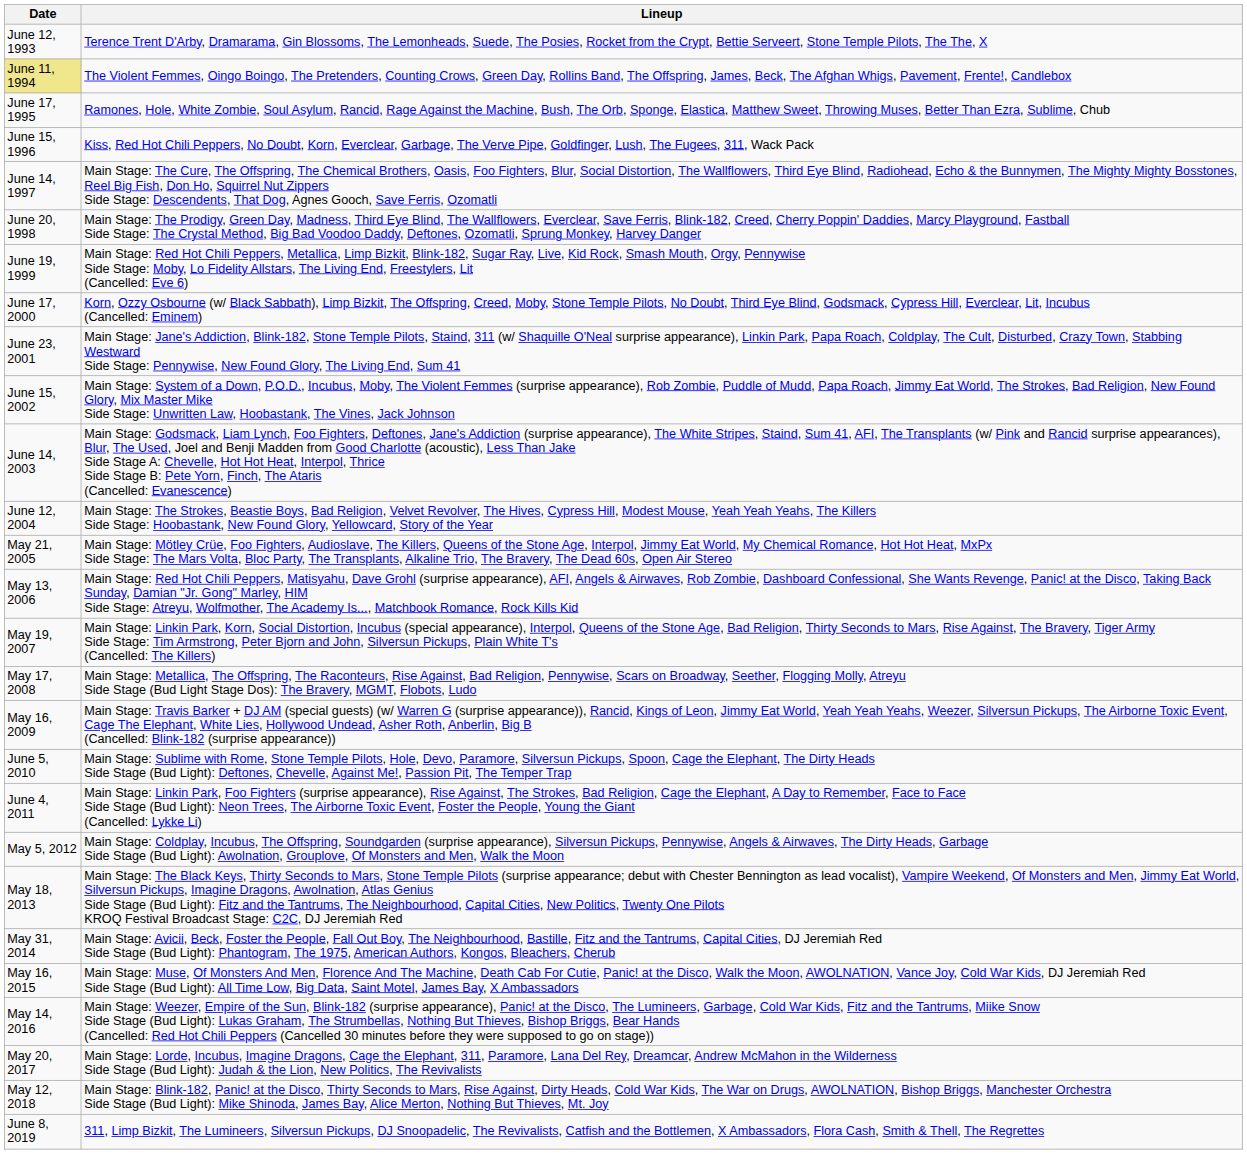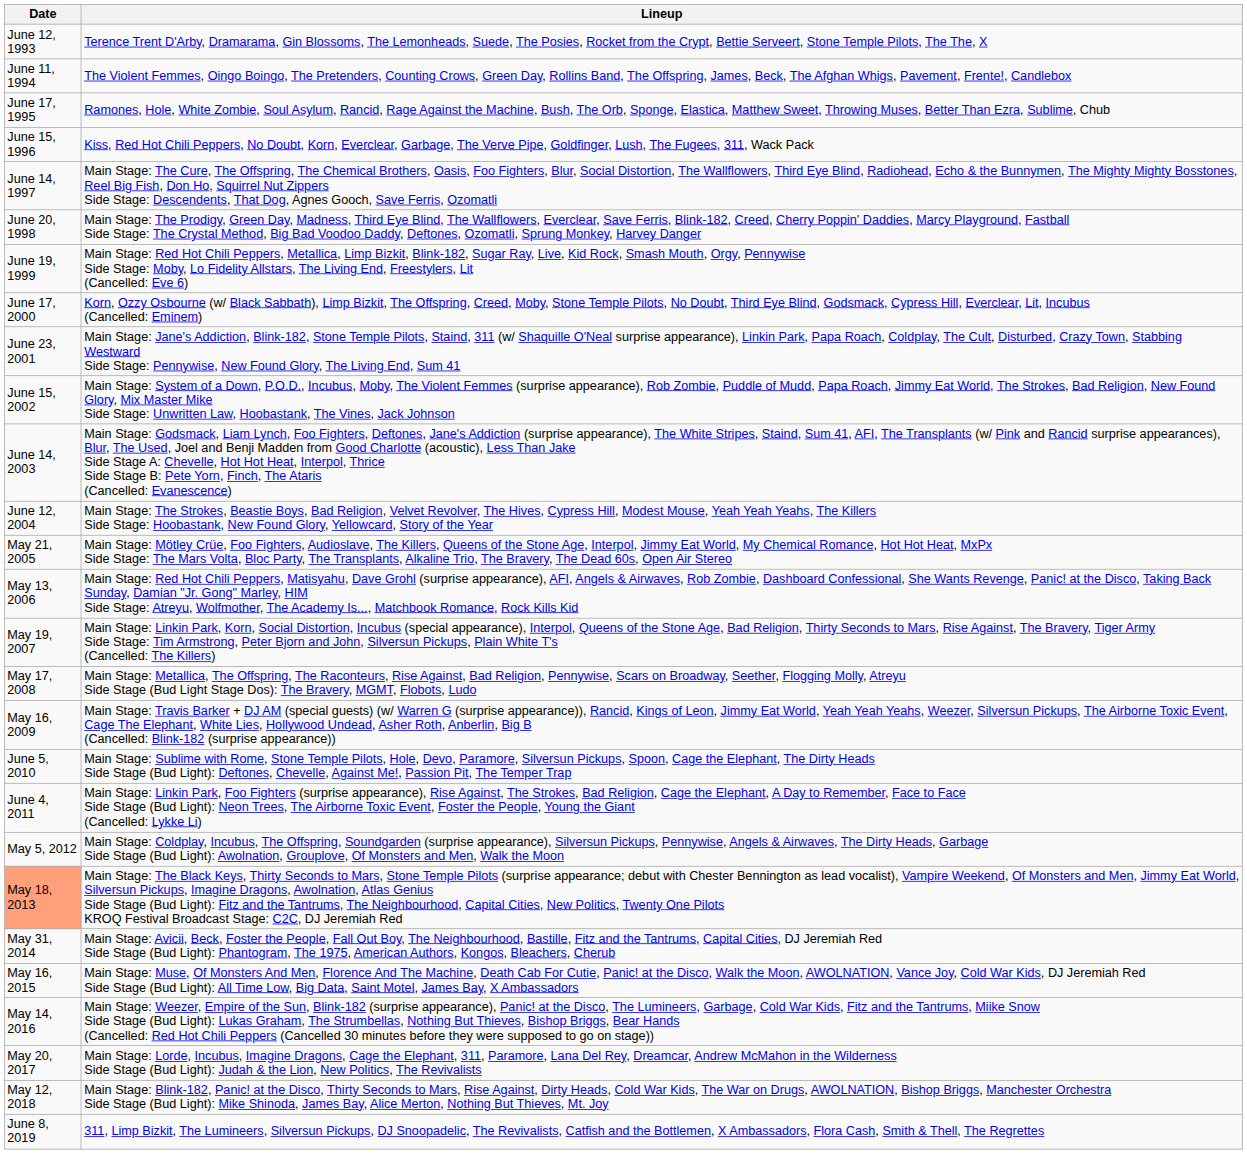(31, 75) khaki background -> (31, 75) no background
(30, 897) no background -> (30, 897) lightsalmon background
